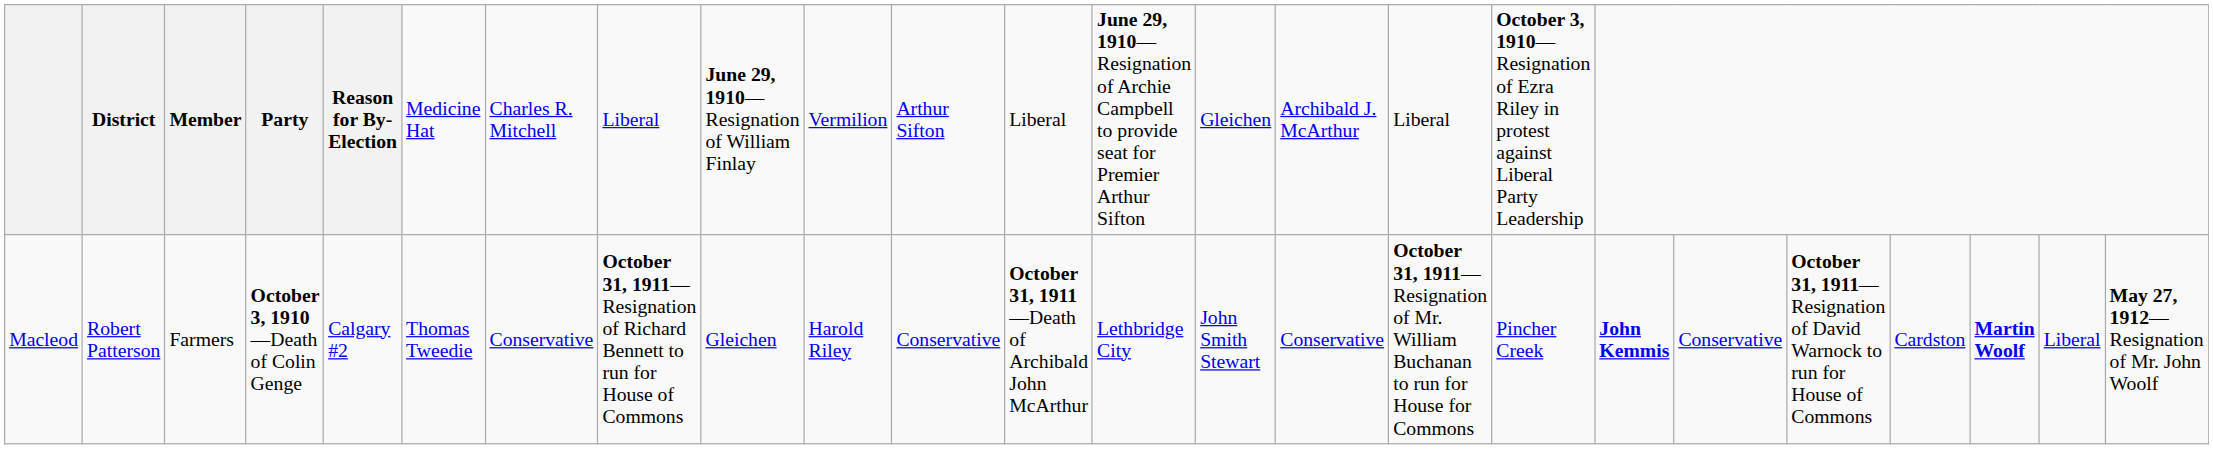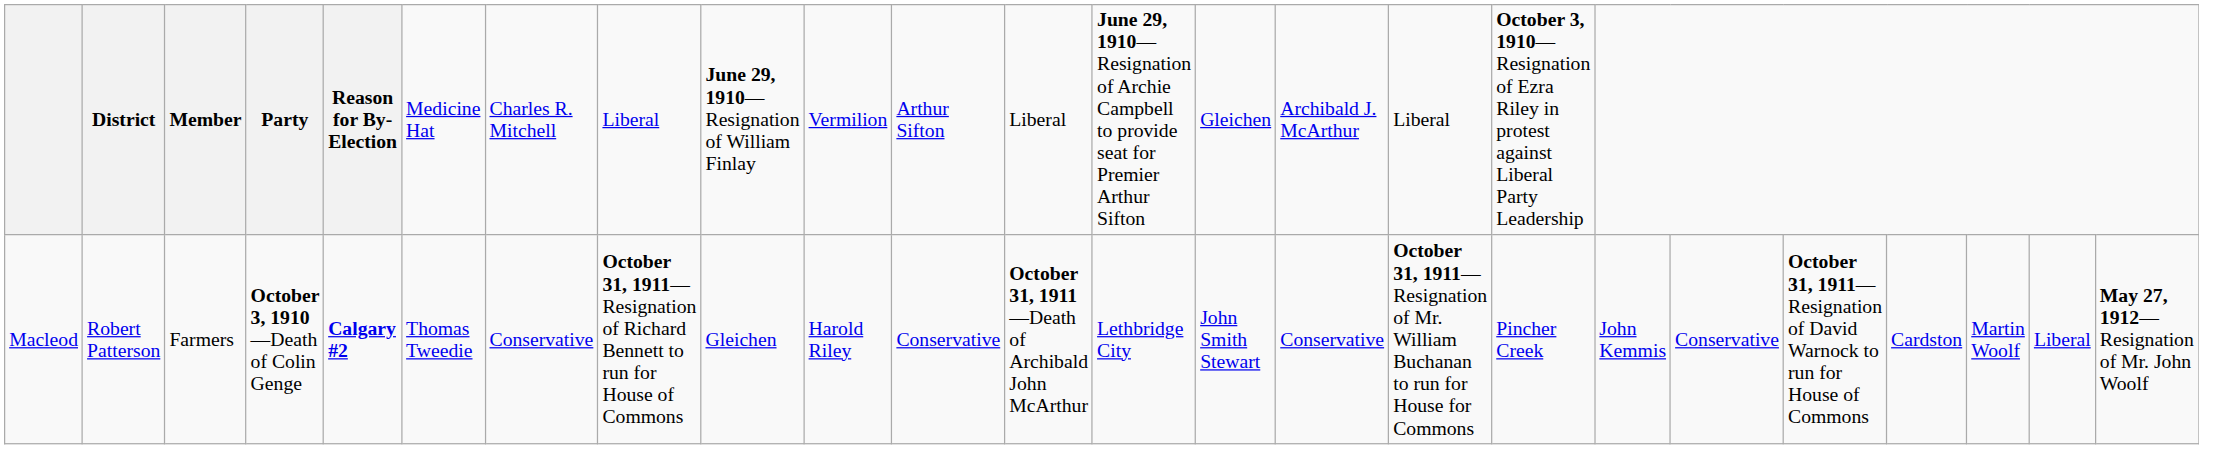(359, 339) normal -> (362, 339) bold
(1634, 339) bold -> (1633, 339) normal
(2005, 339) bold -> (1998, 339) normal
